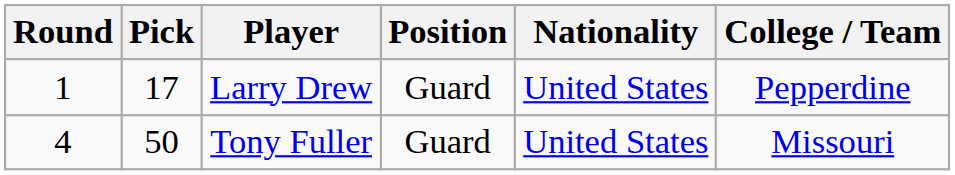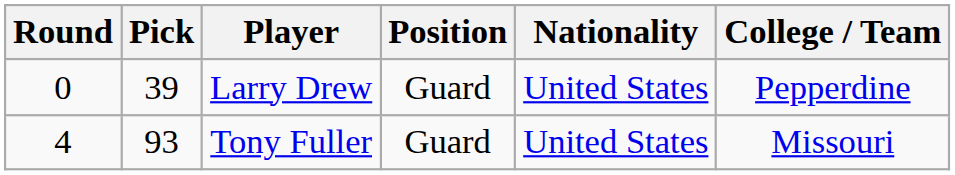(63, 86) 1 -> (63, 86) 0
(162, 86) 17 -> (162, 86) 39
(162, 141) 50 -> (162, 141) 93
